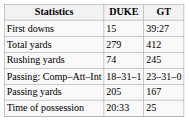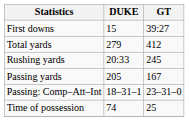(111, 60) 74 -> (118, 60) 20:33
rows swapped: (34, 92) <-> (54, 76)
(118, 108) 20:33 -> (111, 108) 74
